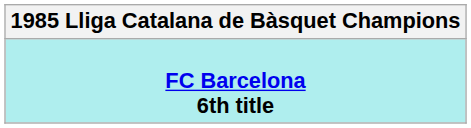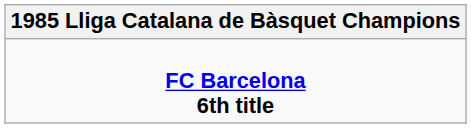(236, 92) paleturquoise background -> (236, 92) no background
